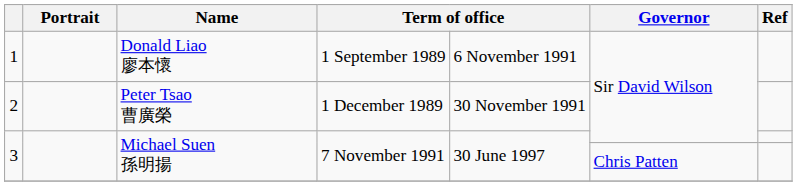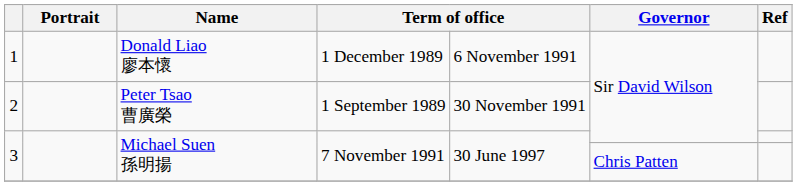(383, 56) 1 September 1989 -> (382, 56) 1 December 1989
(382, 106) 1 December 1989 -> (383, 106) 1 September 1989
